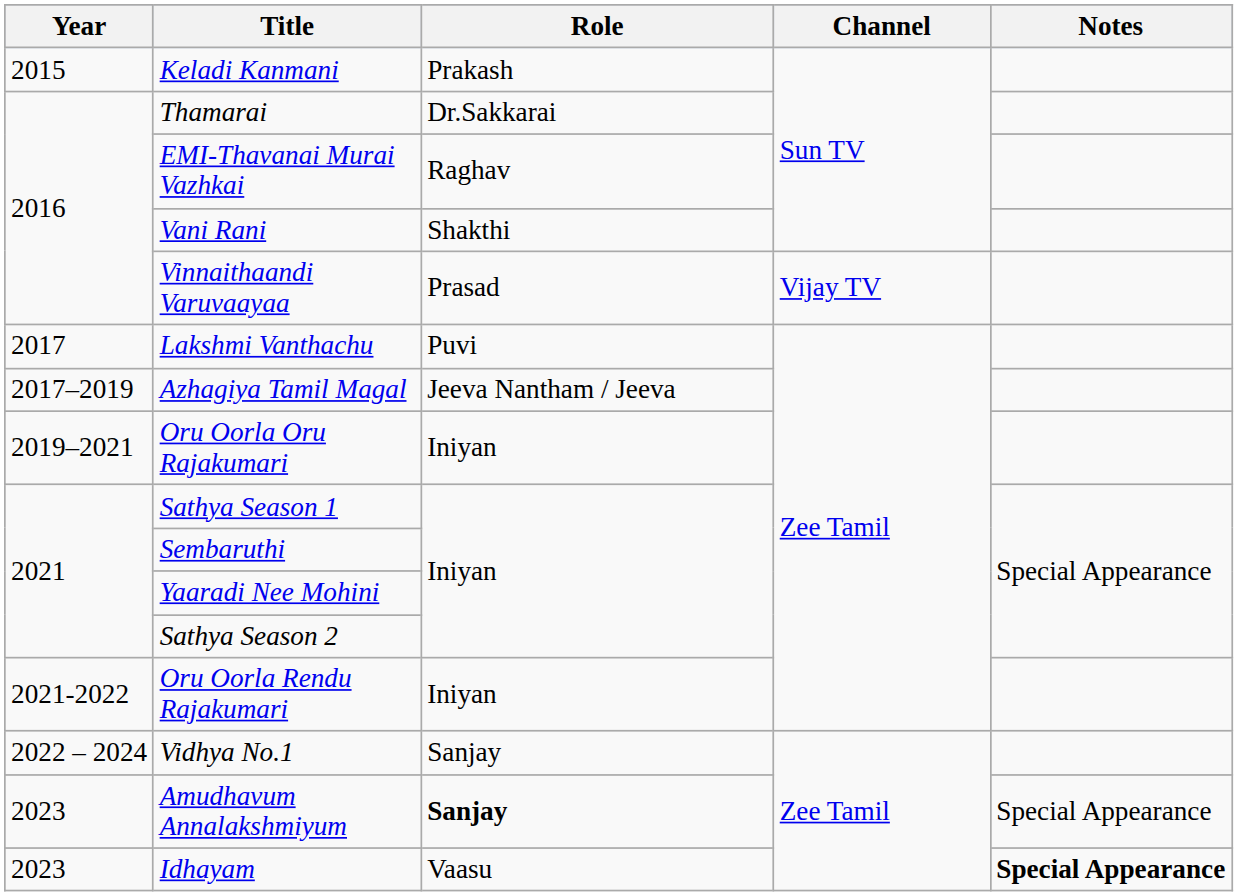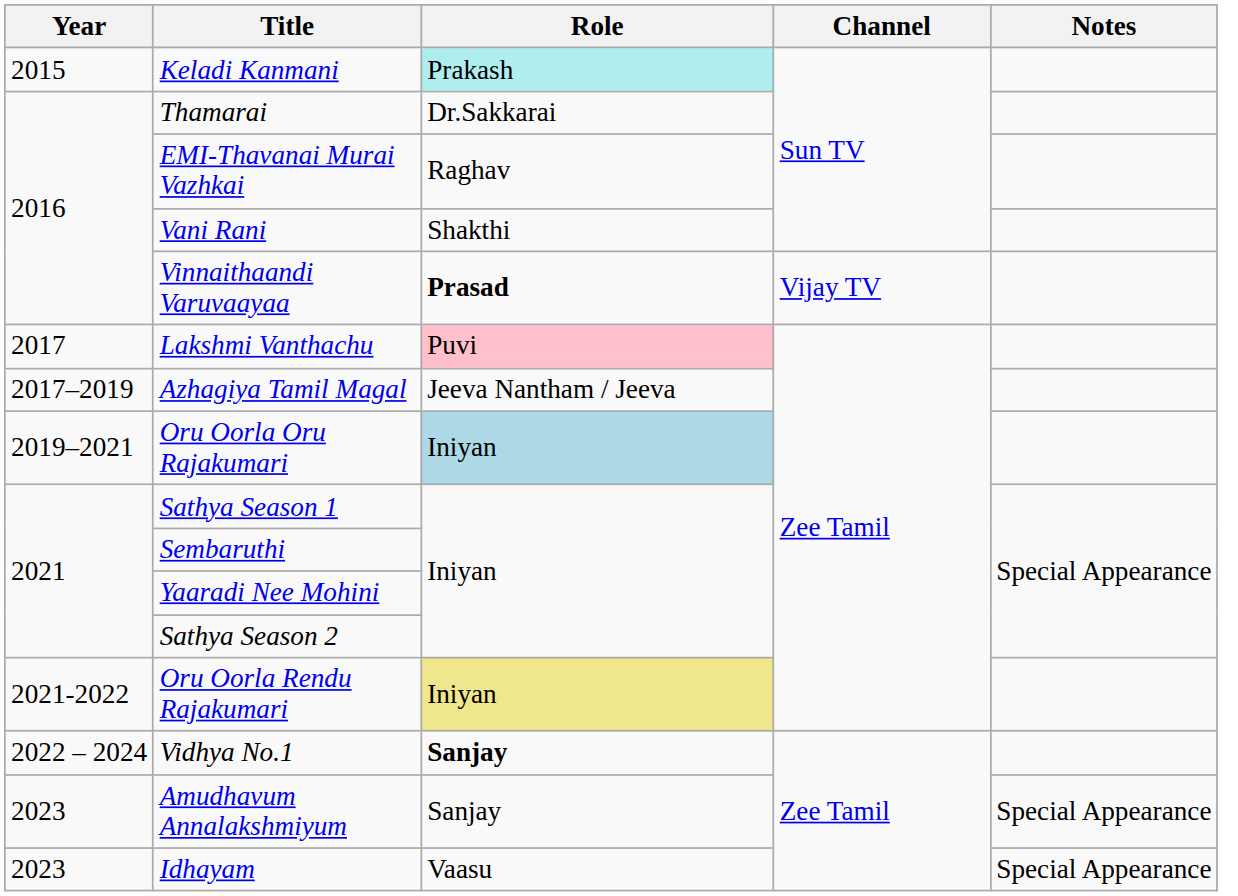(470, 69) no background -> (470, 69) paleturquoise background
(463, 287) normal -> (468, 287) bold
(452, 346) no background -> (452, 346) pink background
(462, 447) no background -> (462, 447) lightblue background
(462, 693) no background -> (462, 693) khaki background
(464, 752) normal -> (467, 752) bold
(467, 810) bold -> (464, 810) normal
(1111, 869) bold -> (1104, 869) normal
